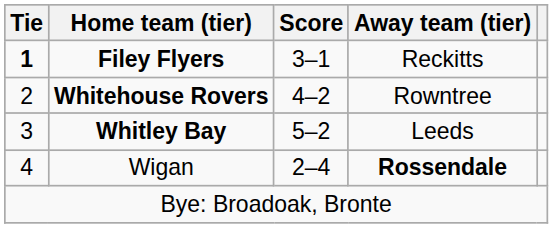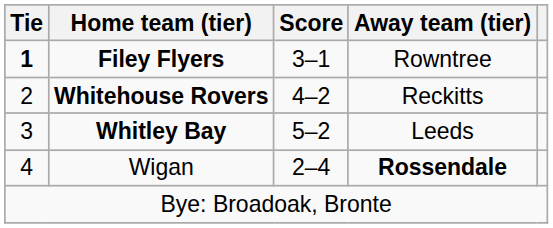(443, 59) Reckitts -> (443, 59) Rowntree
(443, 95) Rowntree -> (443, 95) Reckitts
